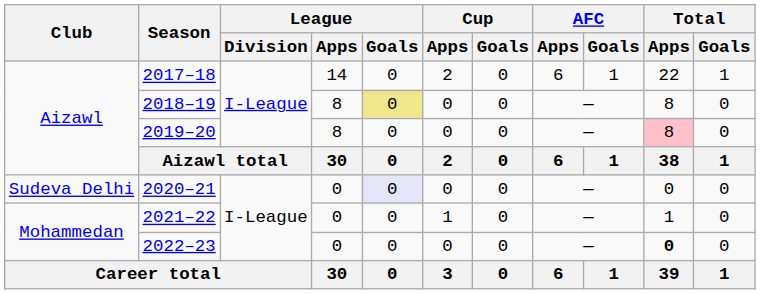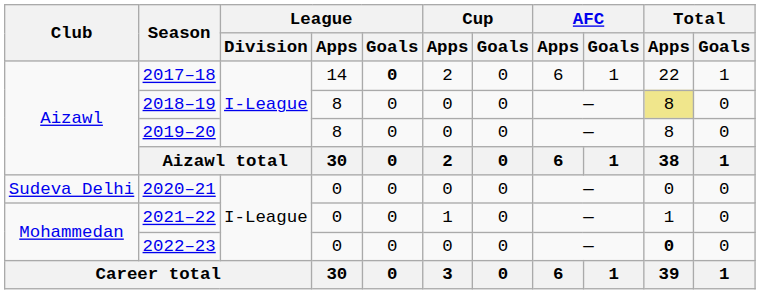(392, 76) normal -> (392, 76) bold
(392, 104) khaki background -> (392, 104) no background
(669, 104) no background -> (669, 104) khaki background
(669, 132) pink background -> (669, 132) no background
(392, 189) lavender background -> (392, 189) no background
